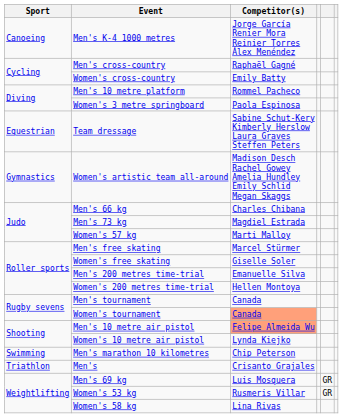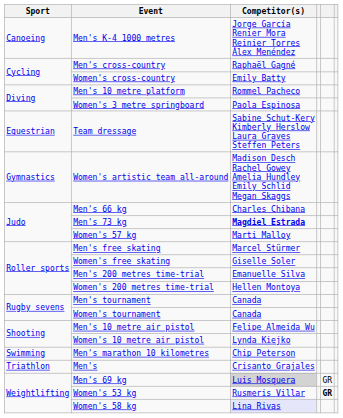(269, 222) normal -> (269, 222) bold
(247, 314) lightsalmon background -> (247, 314) no background
(274, 327) lightsalmon background -> (274, 327) no background
(264, 380) no background -> (264, 380) lightgrey background
(327, 393) normal -> (327, 393) bold
(257, 406) no background -> (257, 406) lavender background
